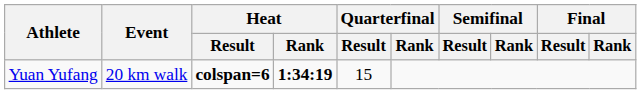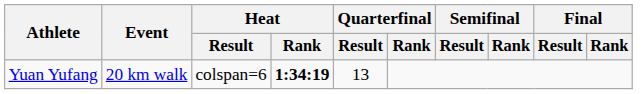(233, 74) bold -> (231, 74) normal
(364, 74) 15 -> (361, 74) 13
